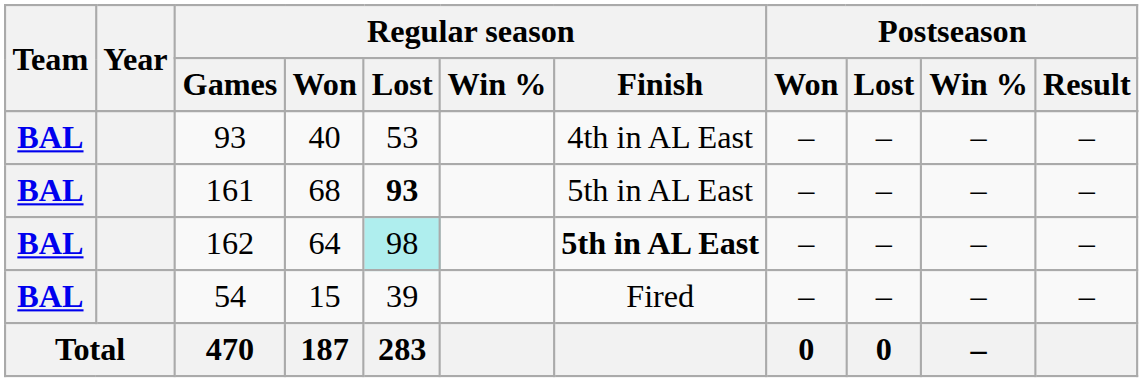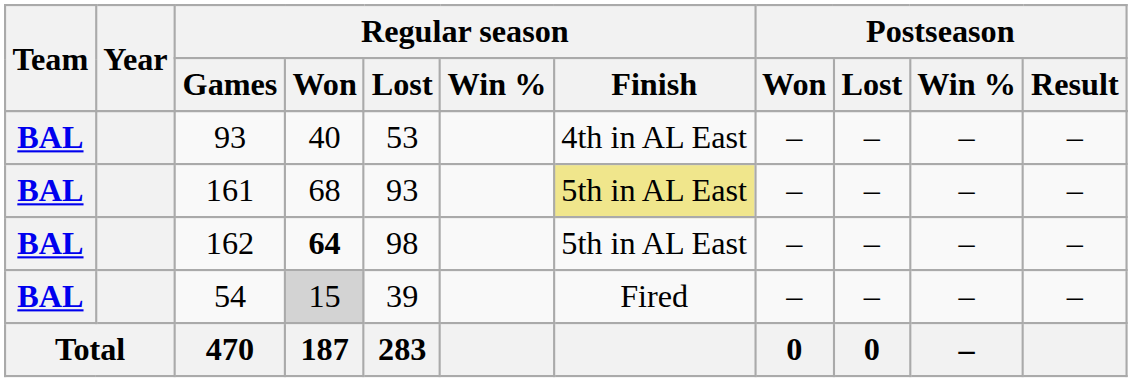(402, 190) bold -> (402, 190) normal
(660, 190) no background -> (654, 190) khaki background
(325, 243) normal -> (325, 243) bold
(402, 243) paleturquoise background -> (402, 243) no background
(660, 243) bold -> (654, 243) normal
(325, 296) no background -> (325, 296) lightgrey background
